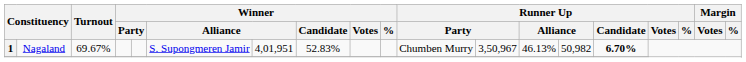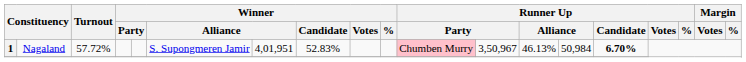(93, 48) 69.67% -> (93, 48) 57.72%
(436, 48) no background -> (436, 48) pink background
(576, 48) 50,982 -> (576, 48) 50,984
